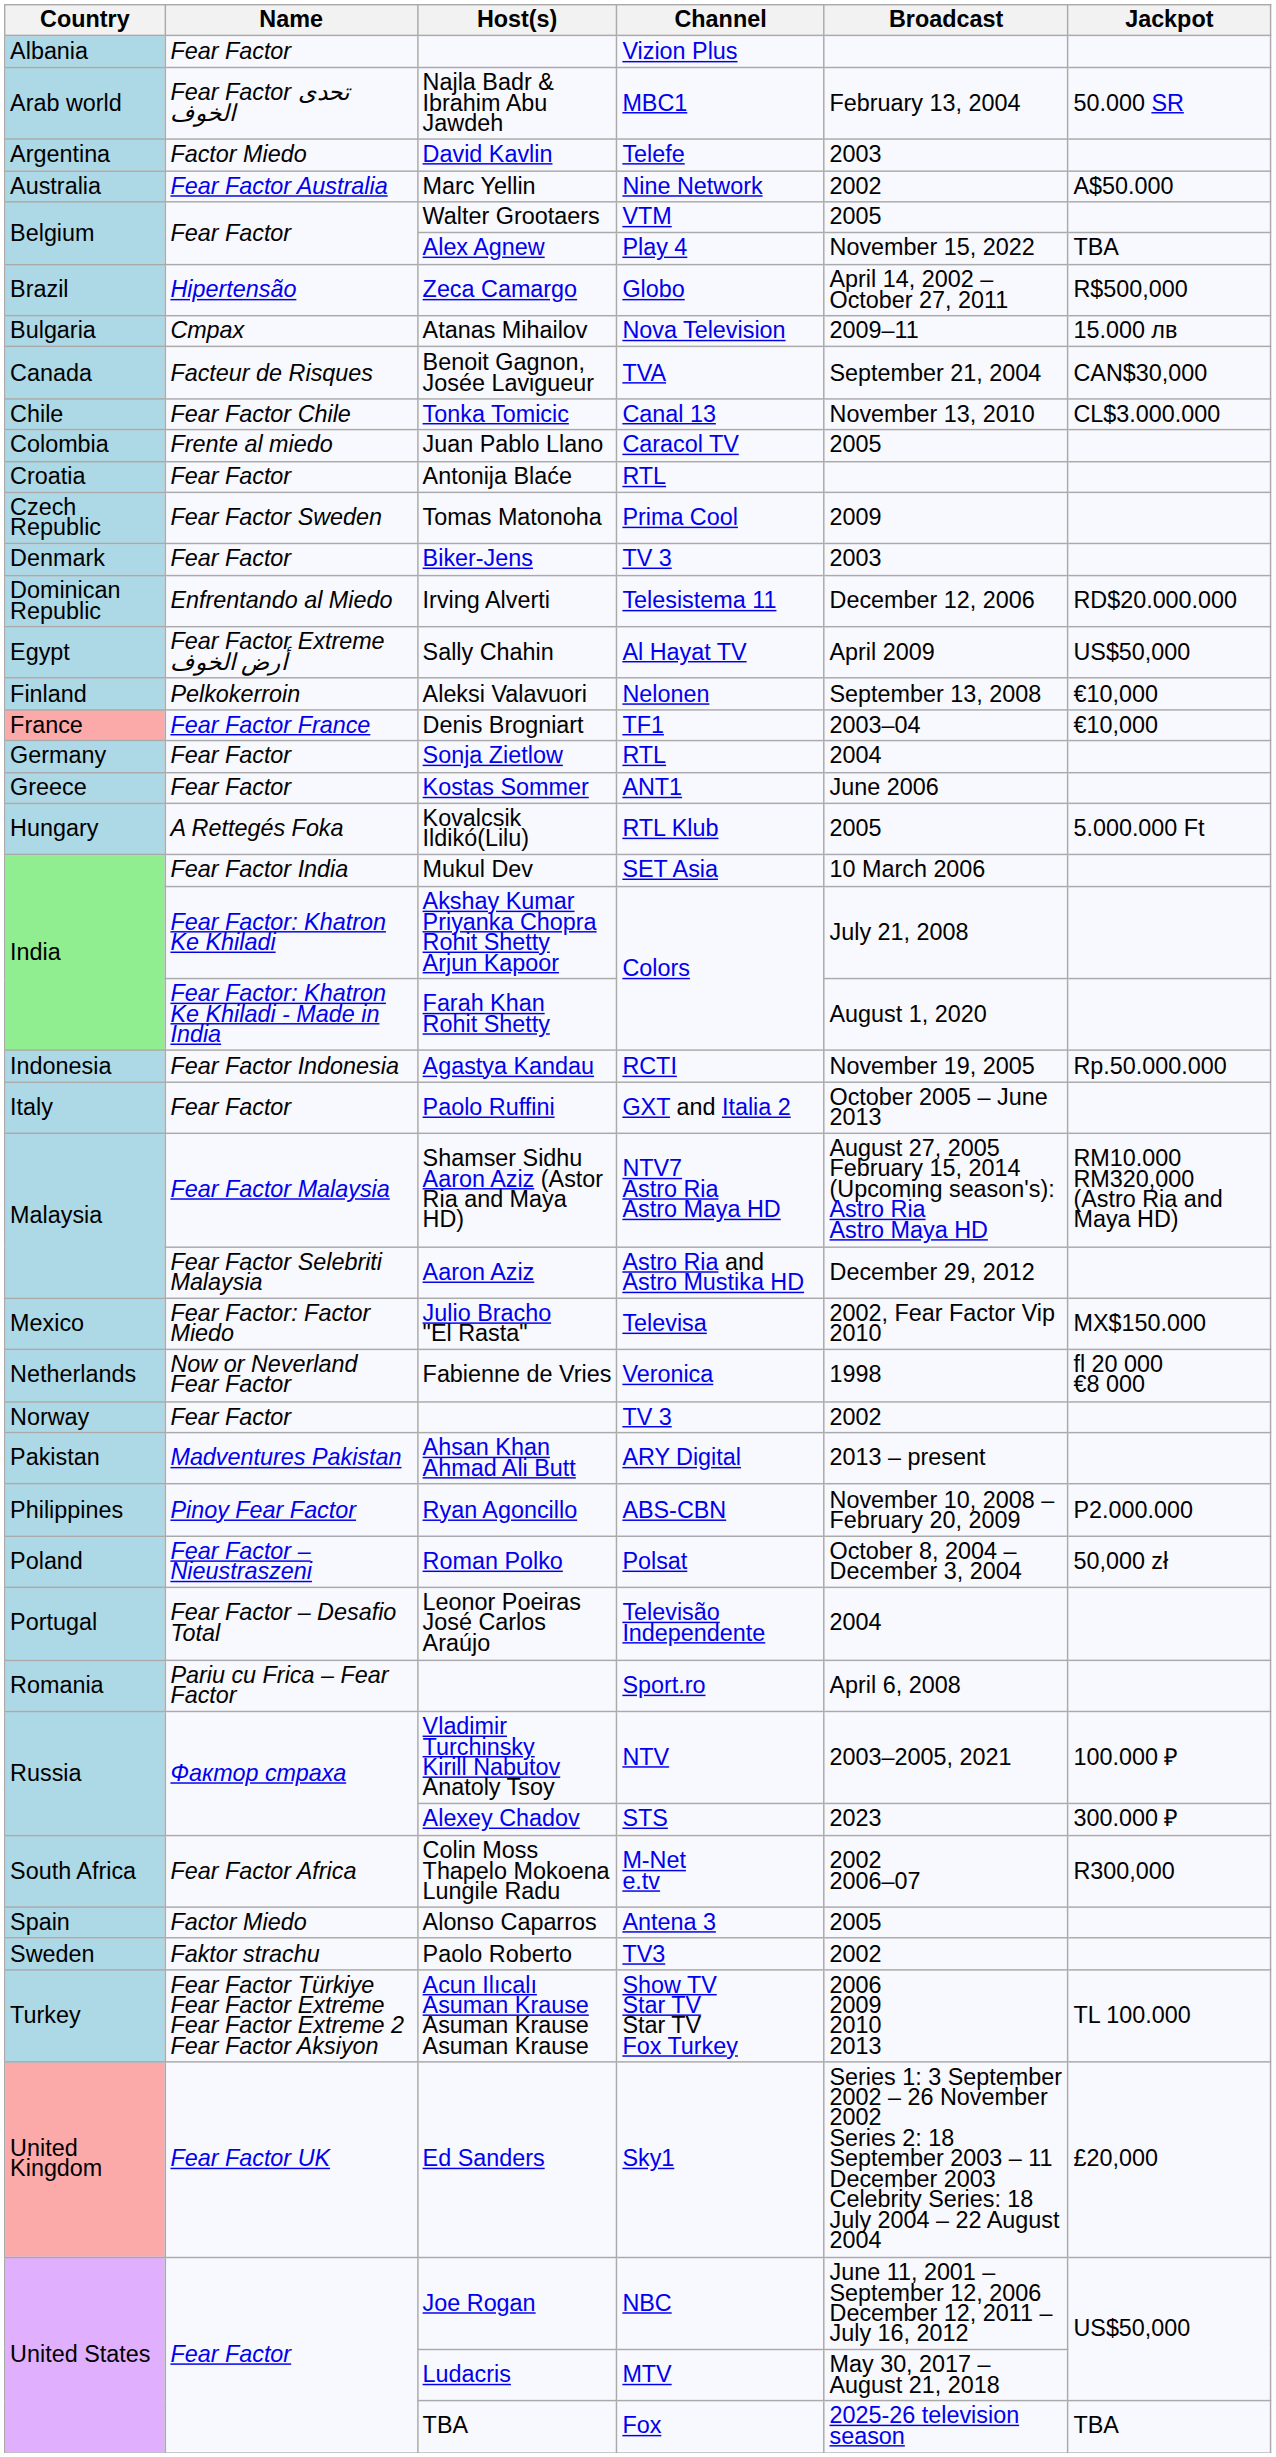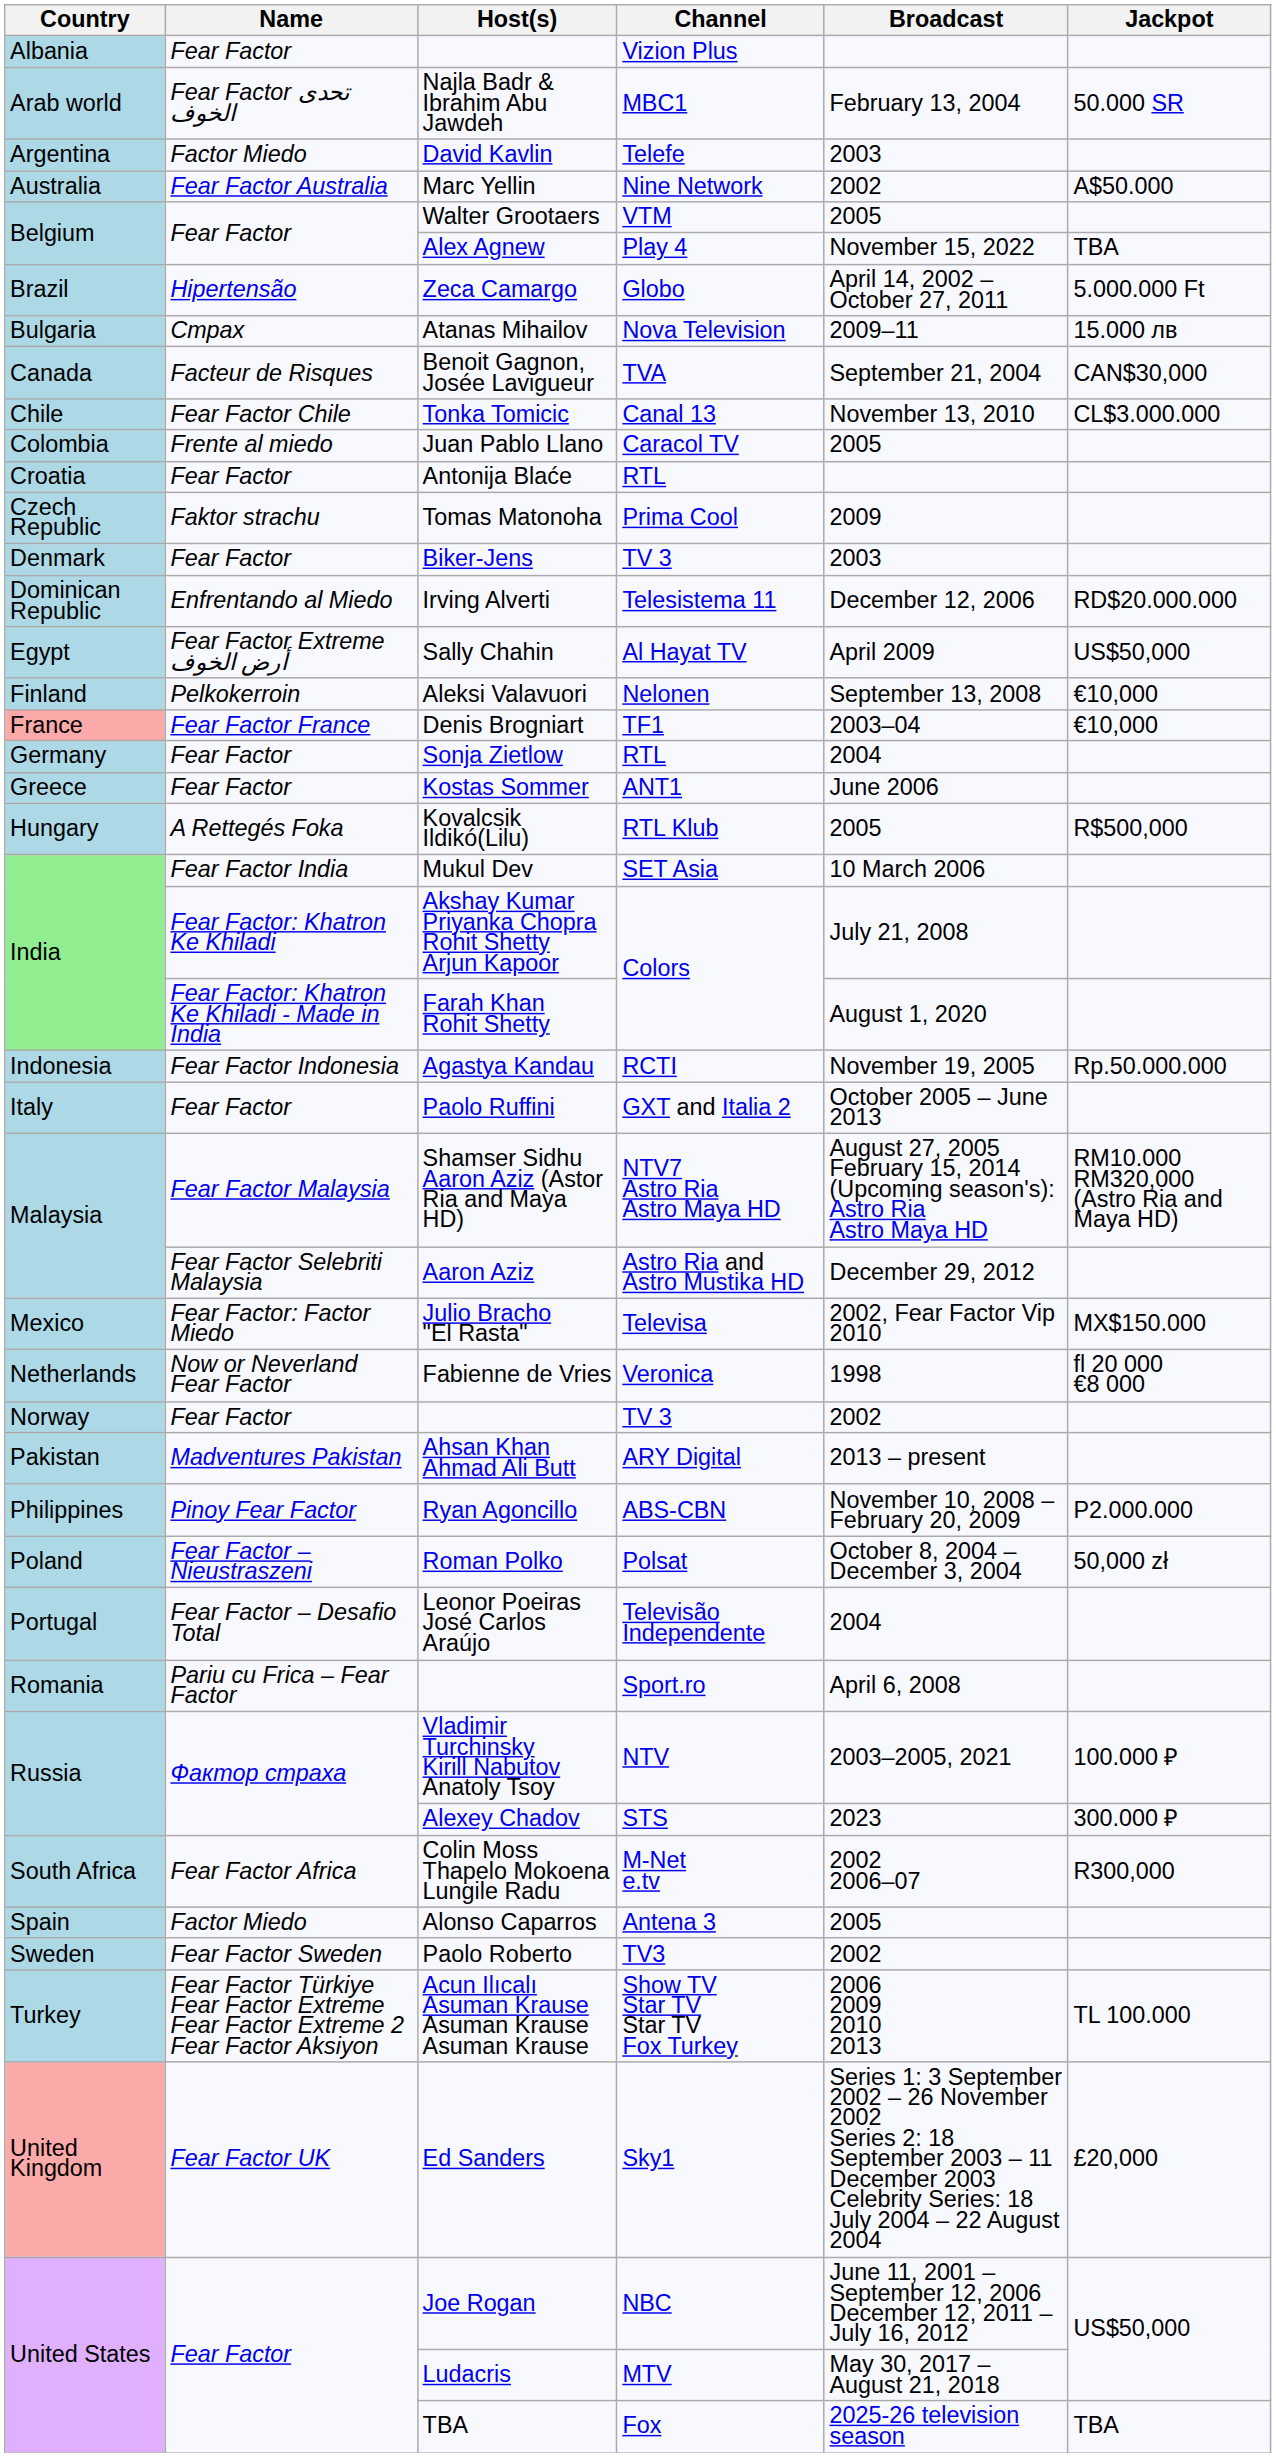(1131, 289) R$500,000 -> (1139, 289) 5.000.000 Ft
(276, 517) Fear Factor Sweden -> (245, 517) Faktor strachu
(1139, 828) 5.000.000 Ft -> (1131, 828) R$500,000
(245, 1953) Faktor strachu -> (276, 1953) Fear Factor Sweden
